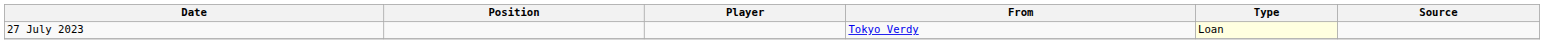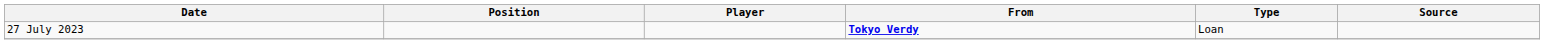(884, 30) normal -> (884, 30) bold
(1211, 30) lightyellow background -> (1211, 30) no background
